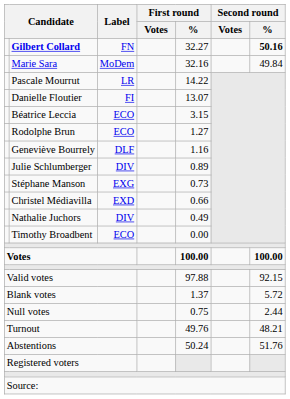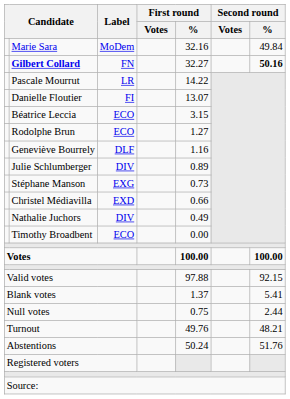rows swapped: (46, 47) <-> (34, 64)
(274, 295) 5.72 -> (274, 295) 5.41
